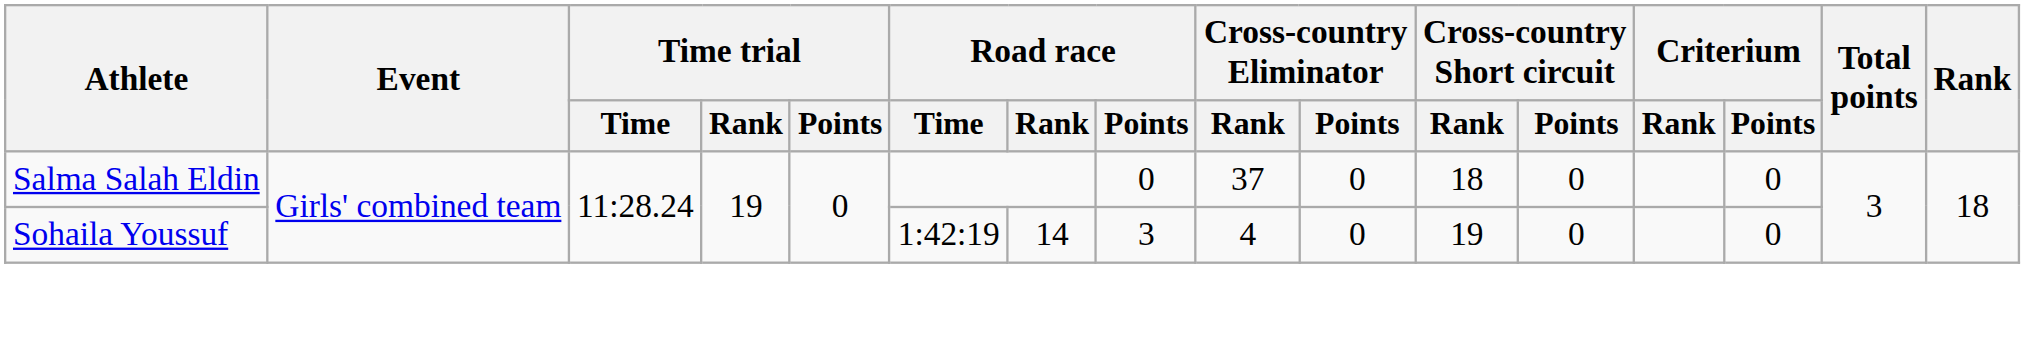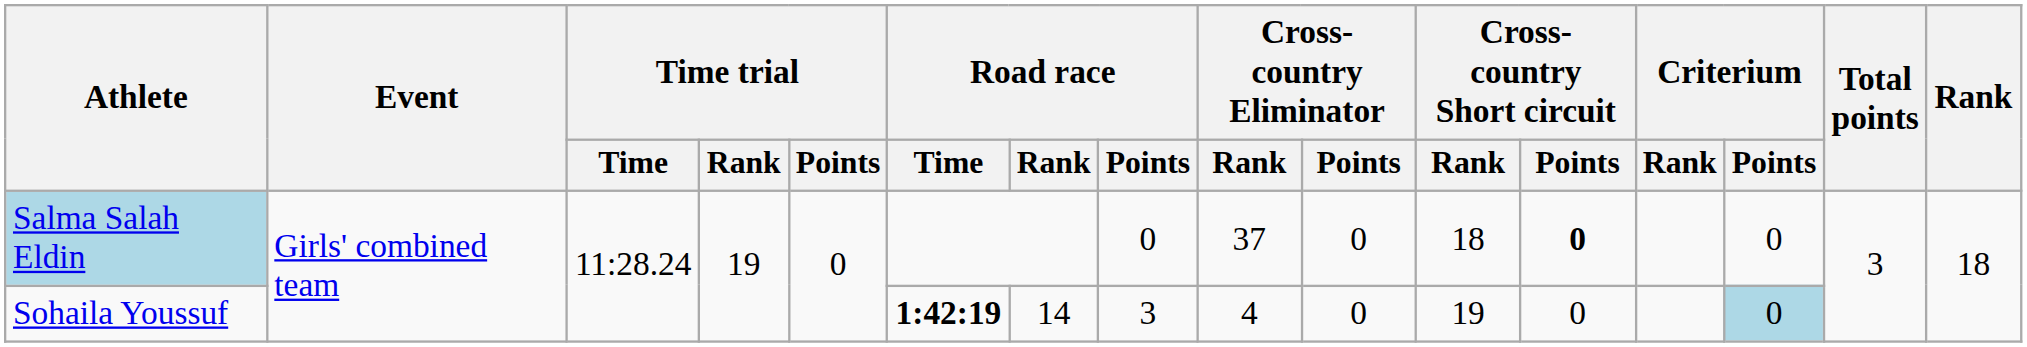(136, 179) no background -> (96, 238) lightblue background
(1576, 179) normal -> (1577, 238) bold
(949, 234) normal -> (948, 313) bold
(1773, 234) no background -> (1774, 313) lightblue background
